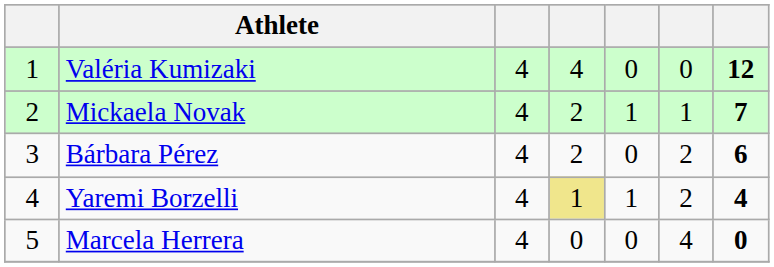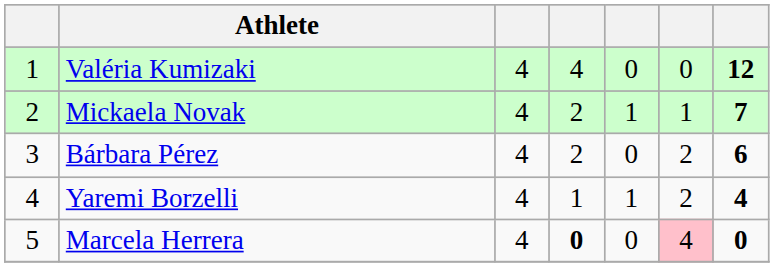(577, 197) khaki background -> (577, 197) no background
(577, 240) normal -> (577, 240) bold
(686, 240) no background -> (686, 240) pink background
